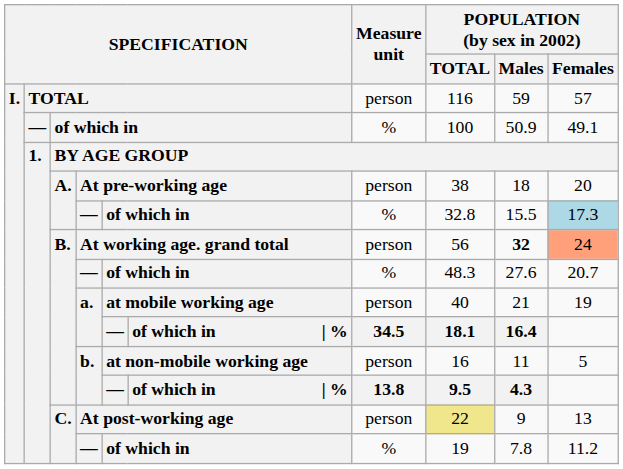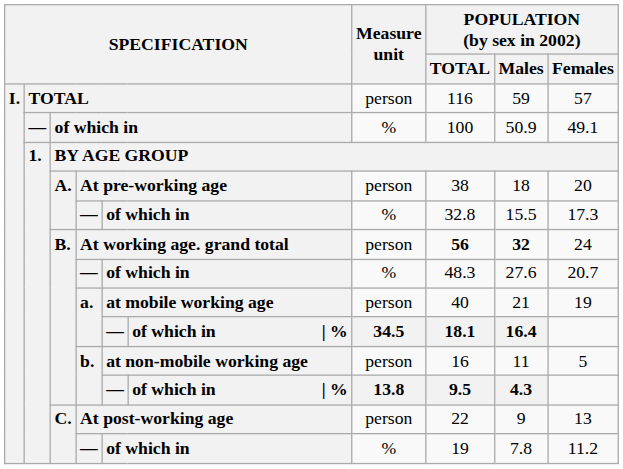(583, 214) lightblue background -> (583, 214) no background
(460, 243) normal -> (460, 243) bold
(583, 243) lightsalmon background -> (583, 243) no background
(460, 418) khaki background -> (460, 418) no background
